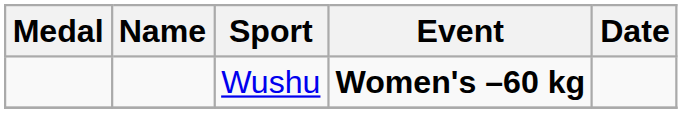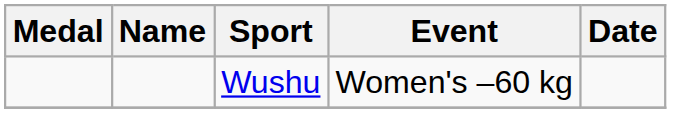(460, 82) bold -> (454, 82) normal
